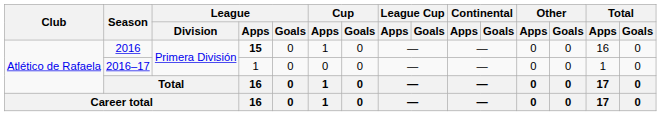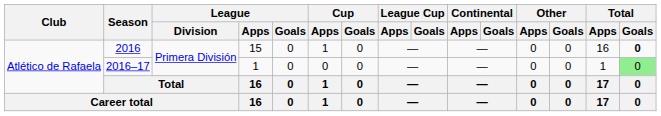(256, 48) bold -> (256, 48) normal
(638, 48) normal -> (638, 48) bold
(638, 66) no background -> (638, 66) lightgreen background
